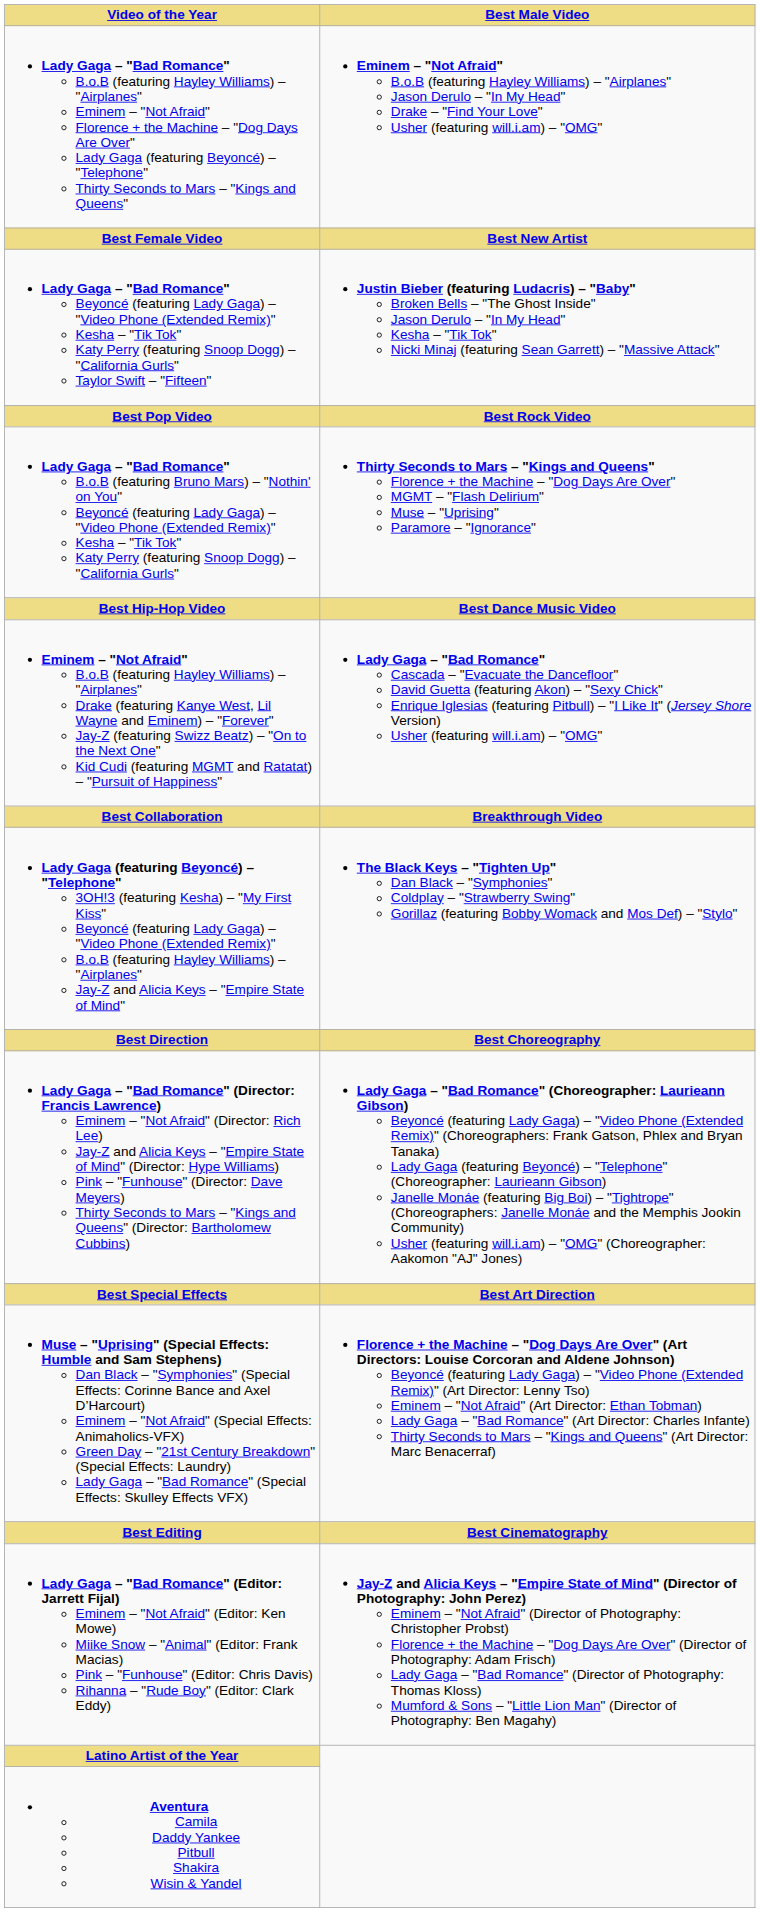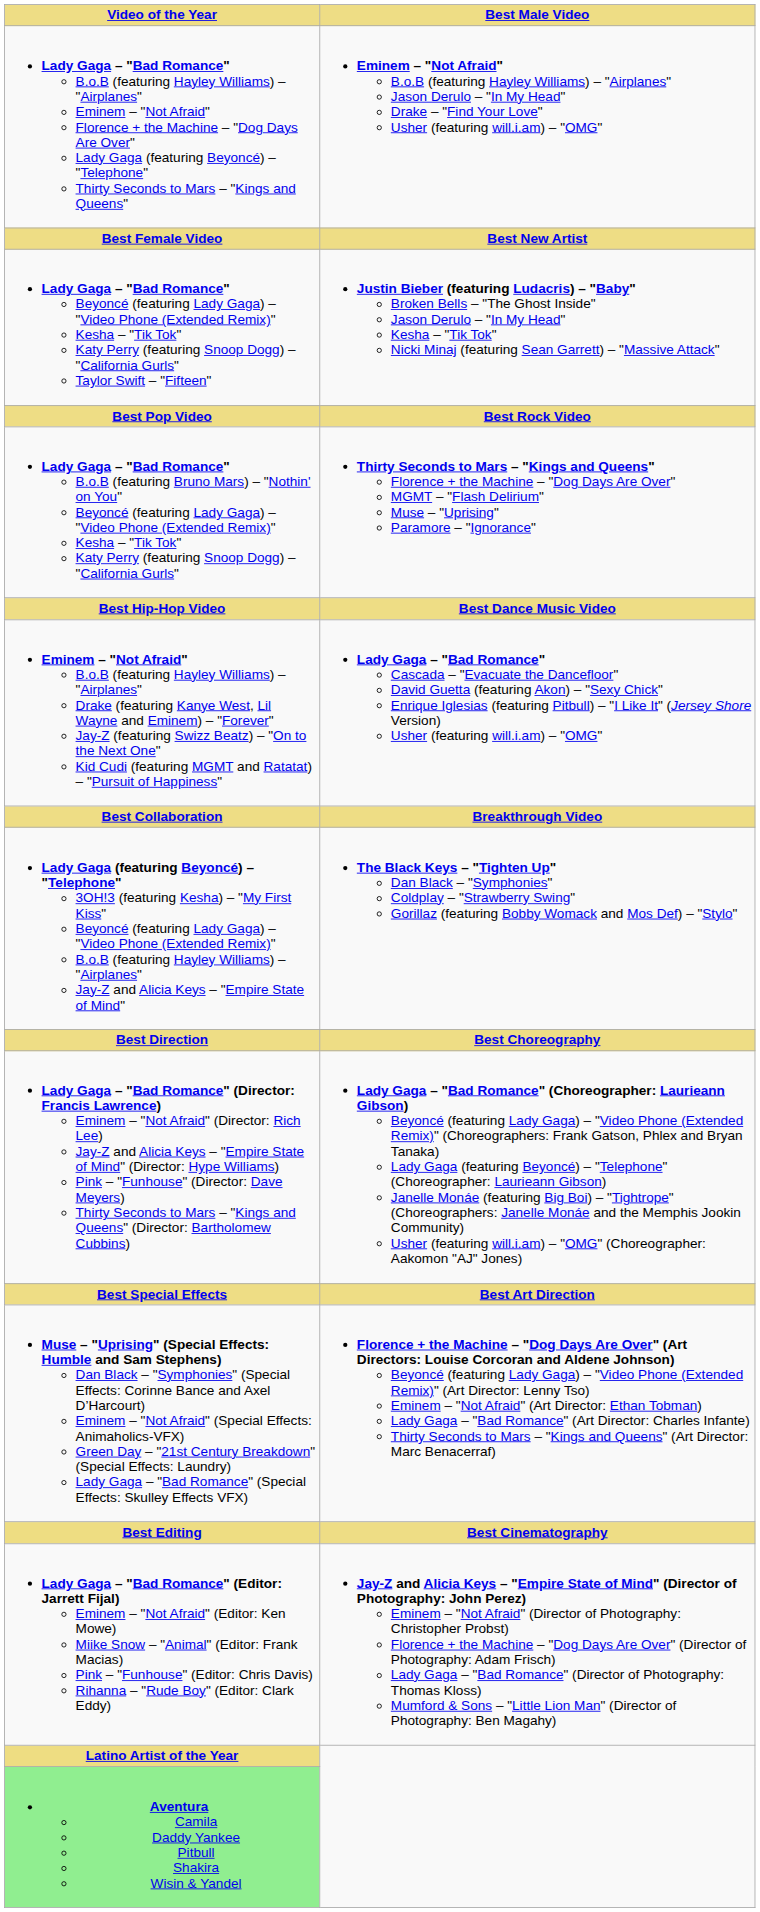(162, 1845) no background -> (162, 1845) lightgreen background
